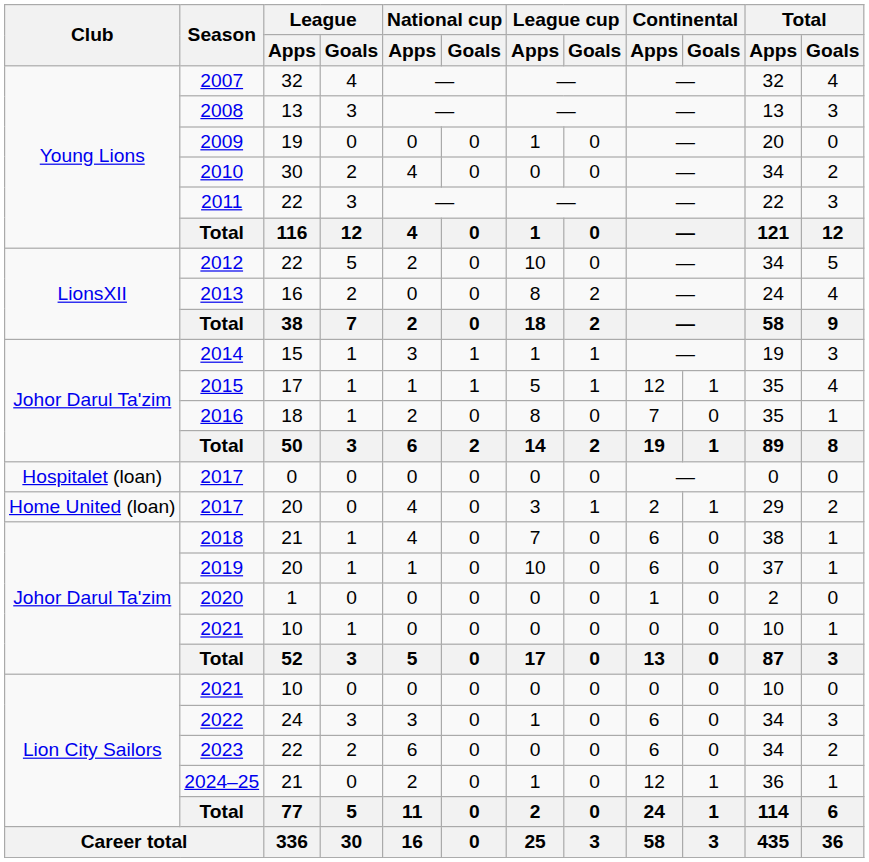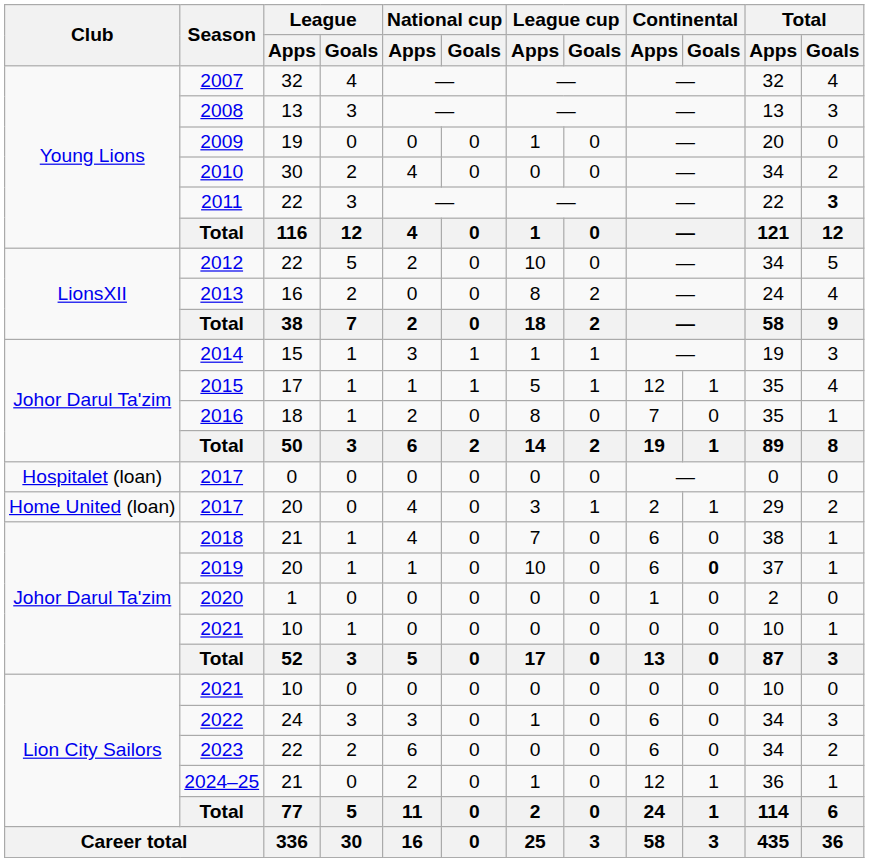(833, 202) normal -> (833, 202) bold
(714, 567) normal -> (714, 567) bold
